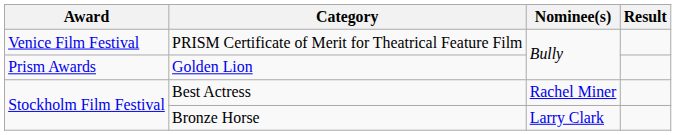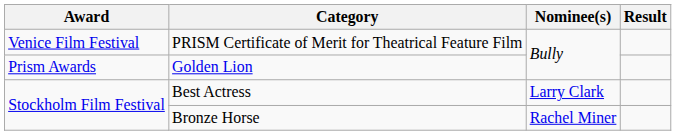(573, 92) Rachel Miner -> (567, 92) Larry Clark
(567, 117) Larry Clark -> (573, 117) Rachel Miner
